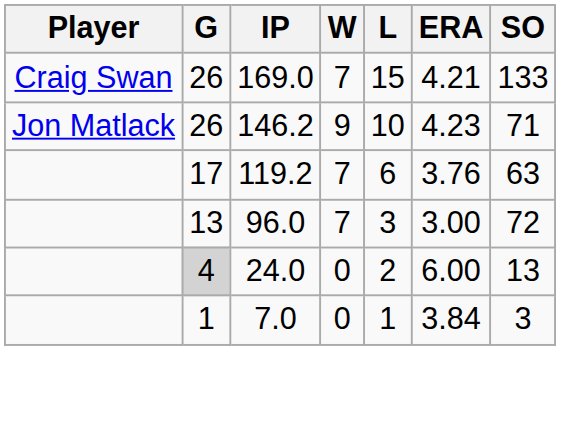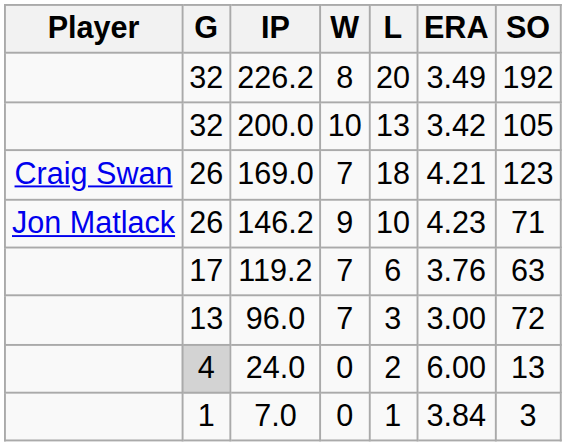+ row: (275, 77)
+ row: (275, 125)
(388, 77) 15 -> (393, 174) 18
(523, 77) 133 -> (528, 174) 123
